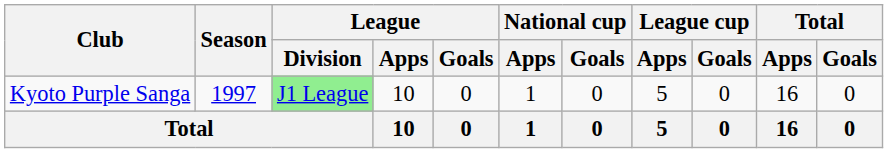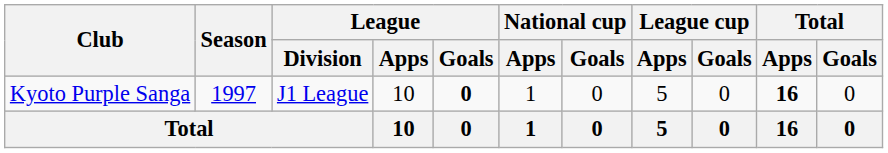(323, 93) lightgreen background -> (323, 93) no background
(466, 93) normal -> (466, 93) bold
(787, 93) normal -> (787, 93) bold
